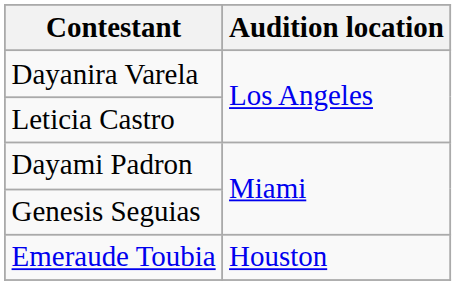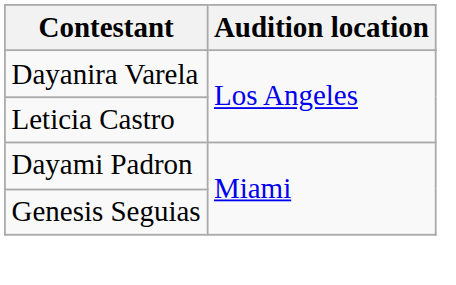- row: (114, 257)
